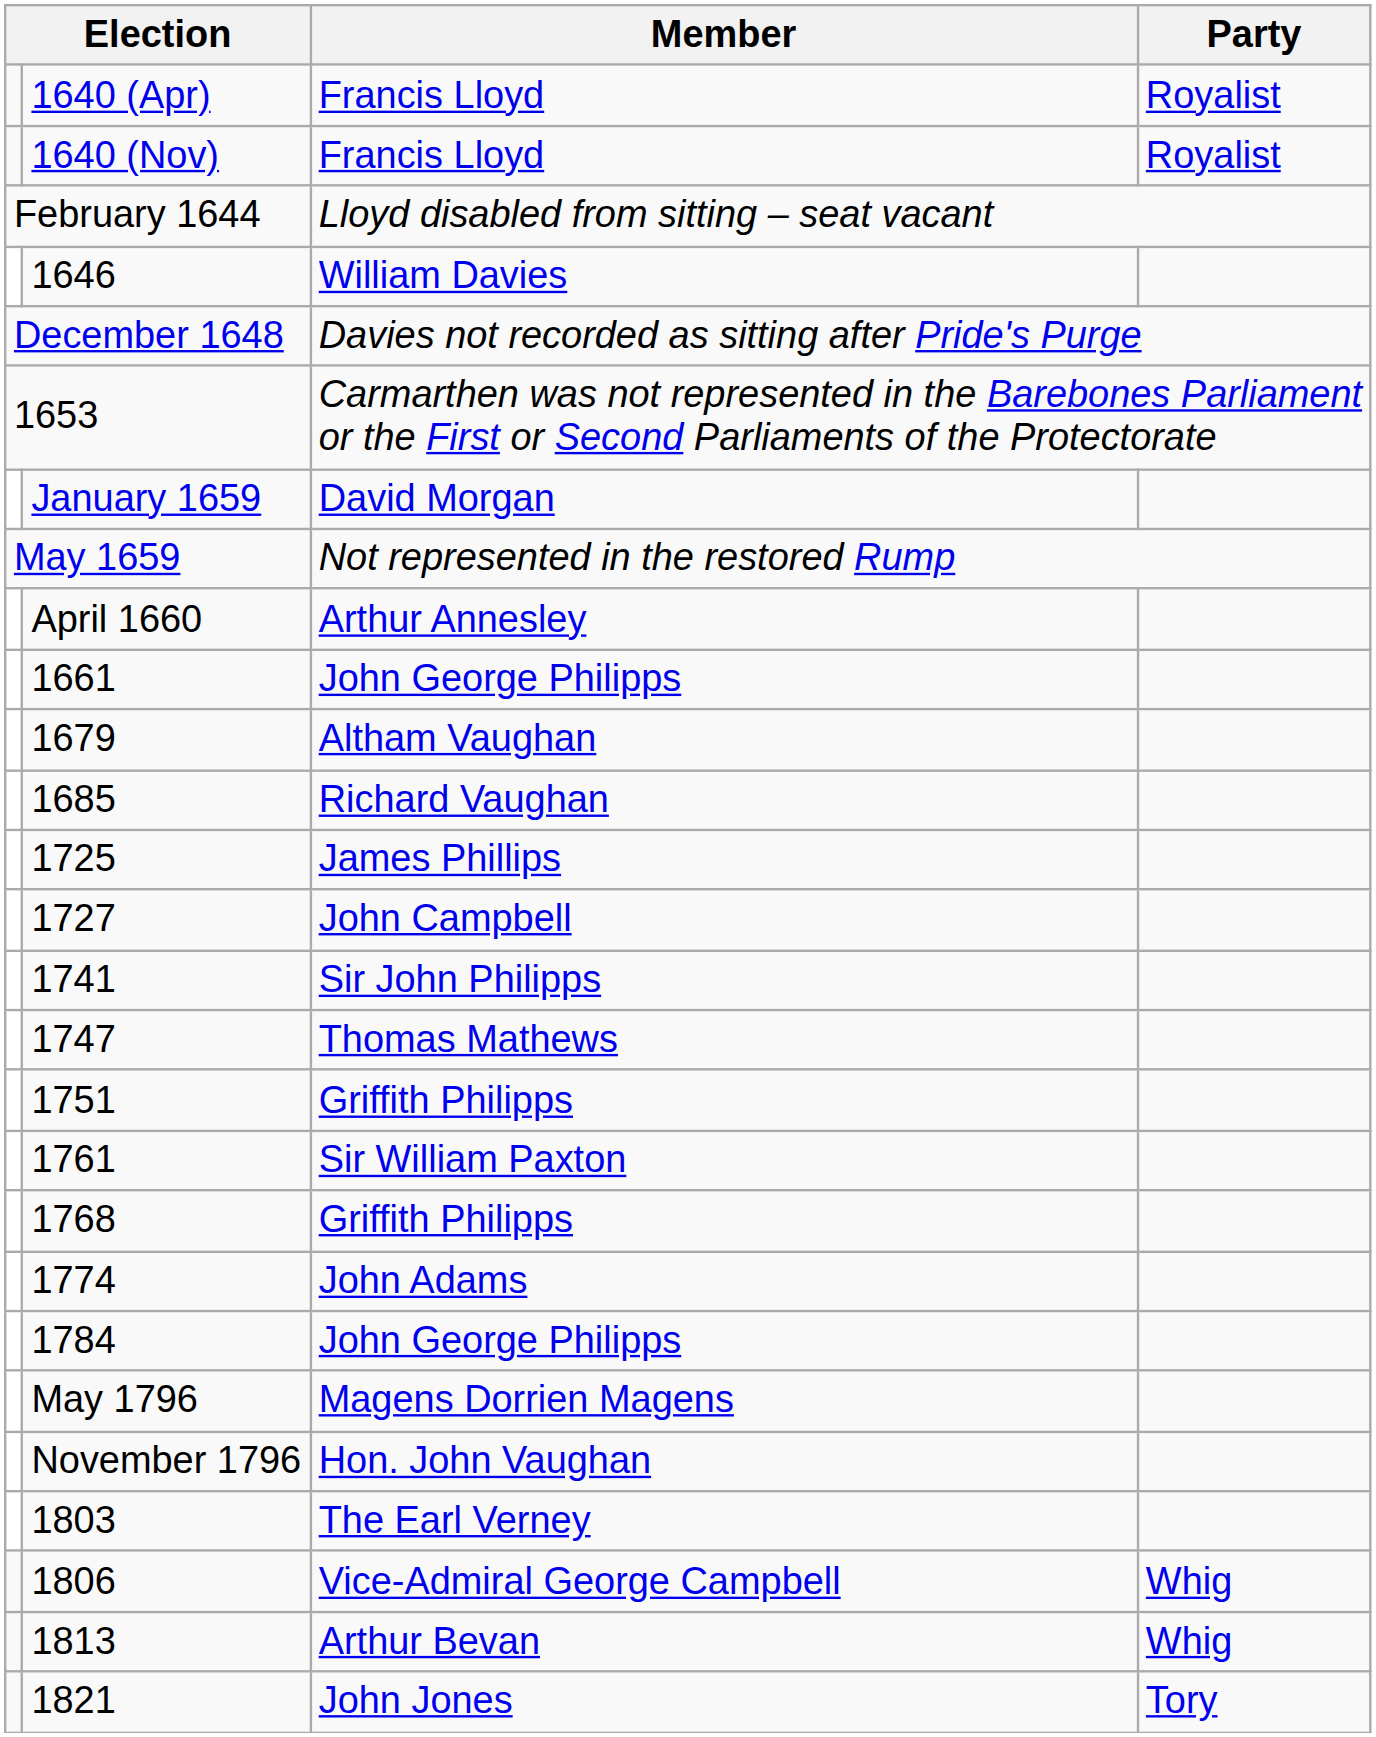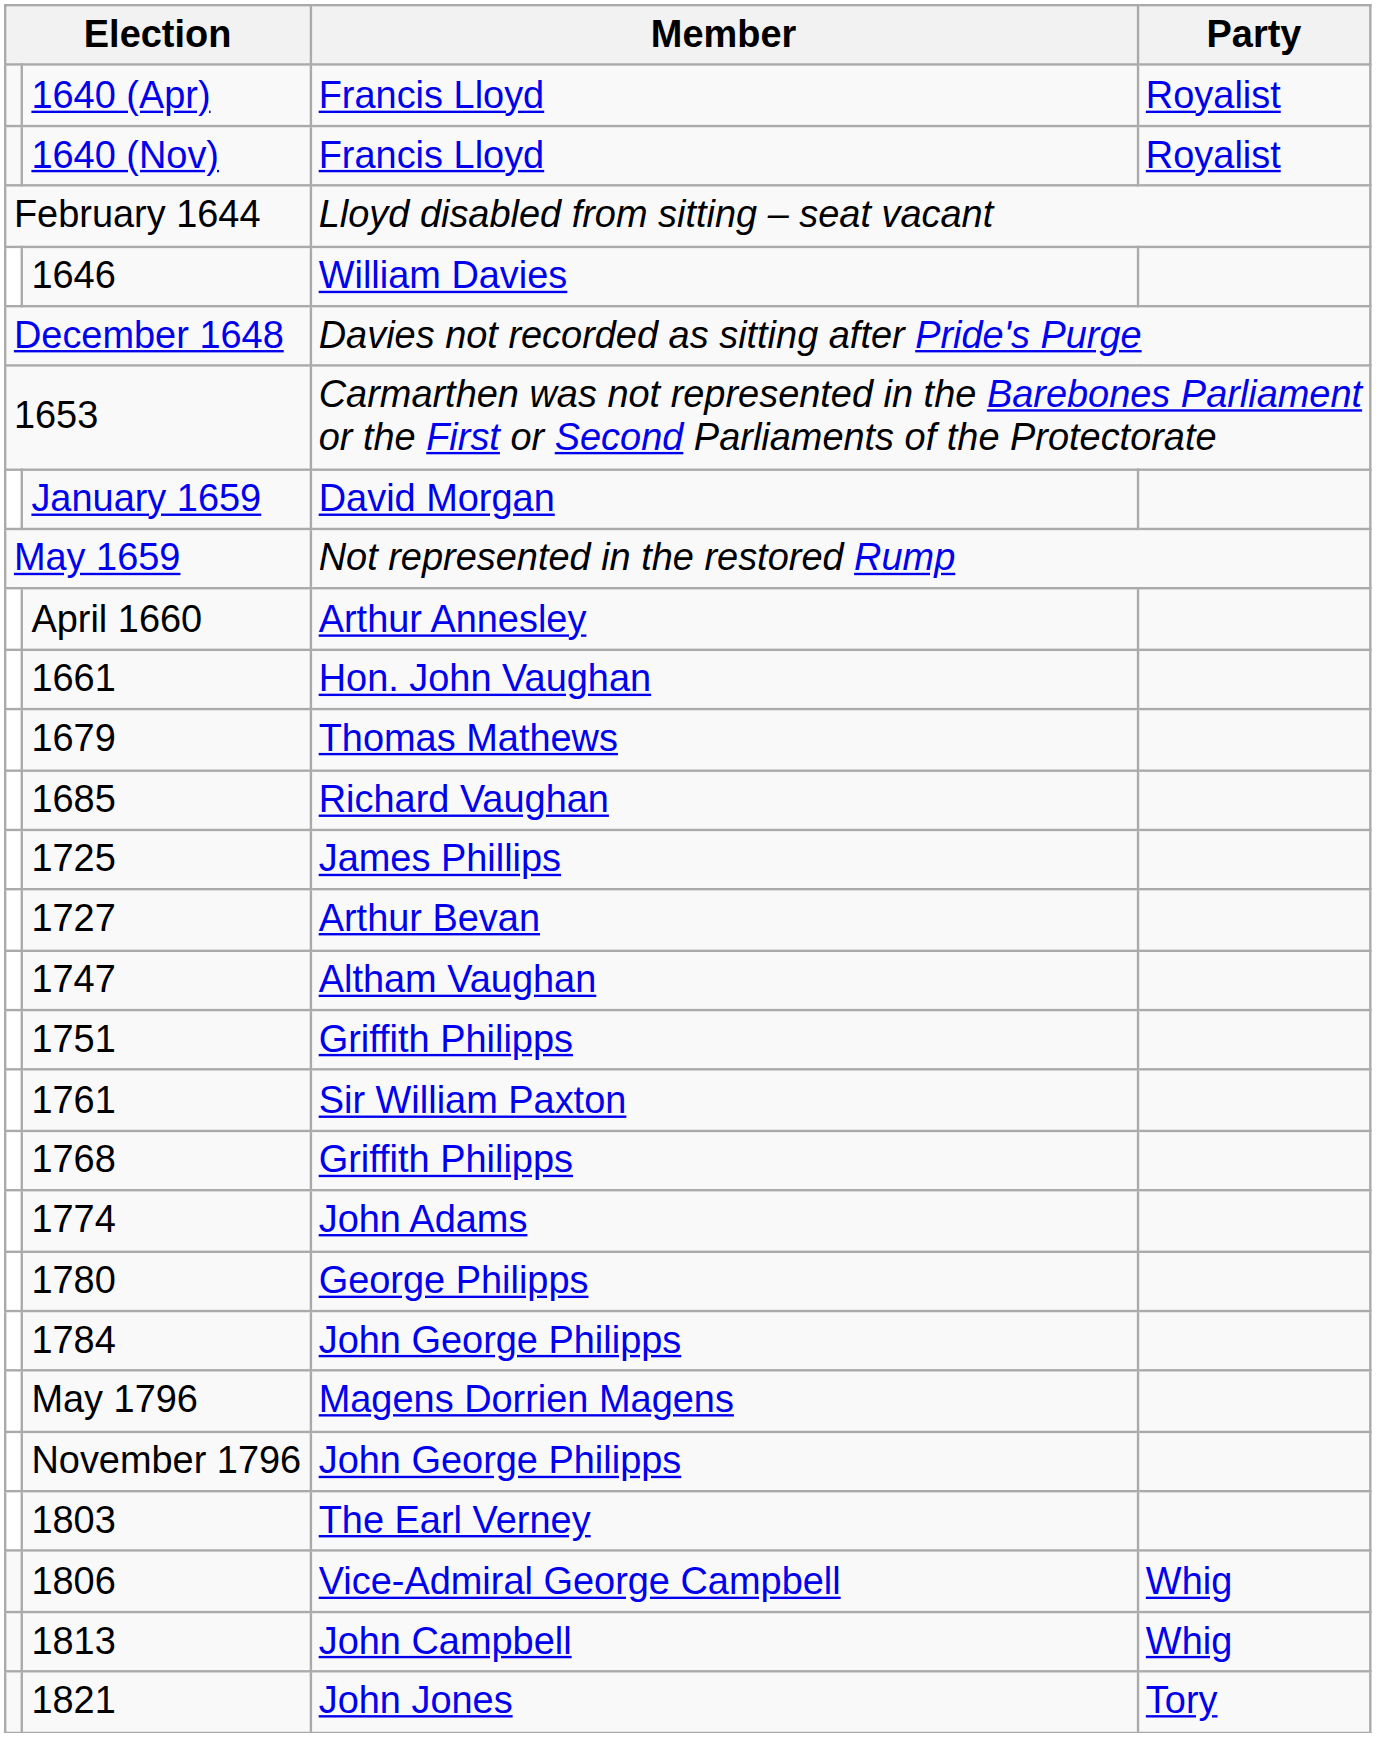(500, 678) John George Philipps -> (485, 678) Hon. John Vaughan
(457, 738) Altham Vaughan -> (468, 738) Thomas Mathews
(445, 919) John Campbell -> (429, 919) Arthur Bevan
- row: (74, 979)
(468, 1039) Thomas Mathews -> (457, 979) Altham Vaughan
+ row: (74, 1280)
(485, 1460) Hon. John Vaughan -> (500, 1460) John George Philipps
(429, 1640) Arthur Bevan -> (445, 1640) John Campbell
